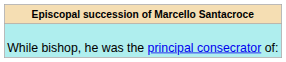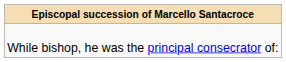(143, 47) paleturquoise background -> (143, 47) no background
